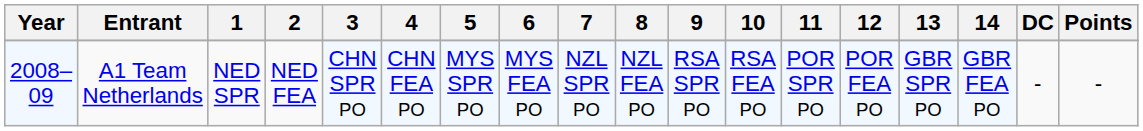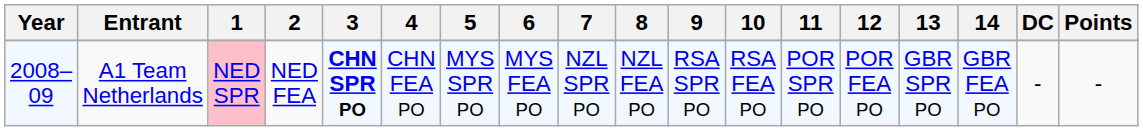(237, 83) no background -> (237, 83) pink background
(353, 83) normal -> (353, 83) bold
